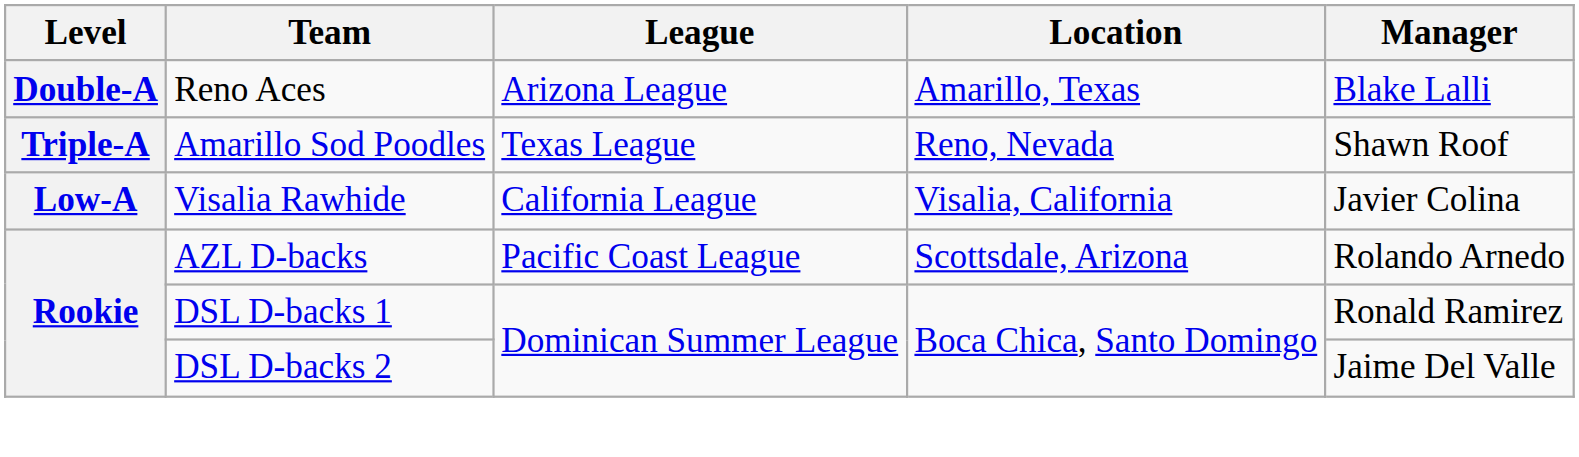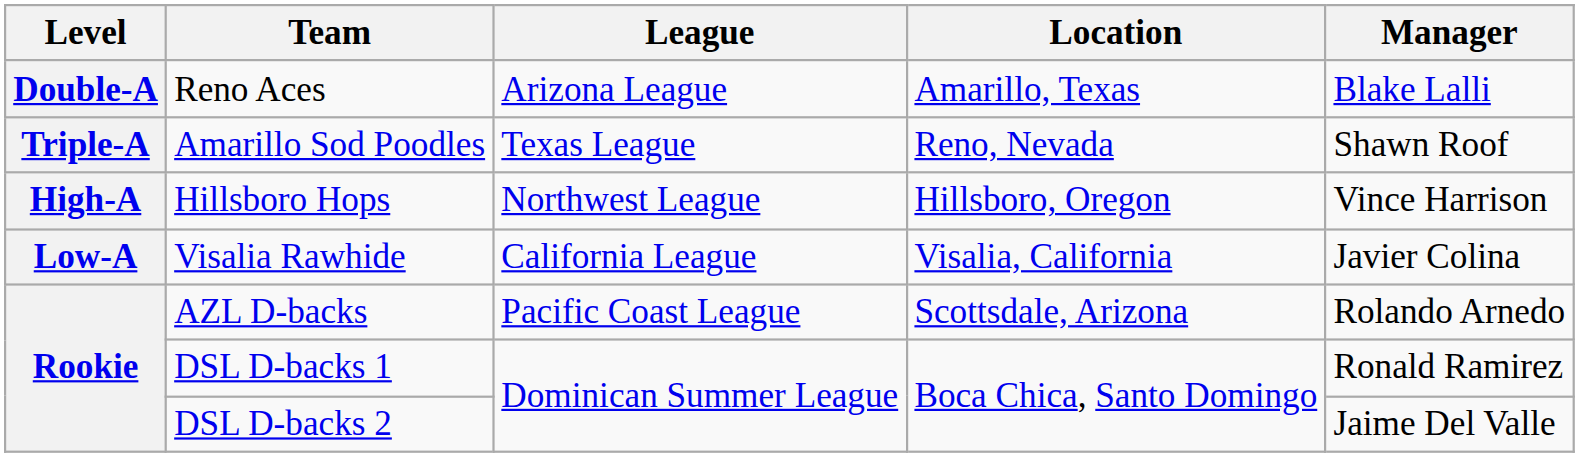+ row: (282, 199)
